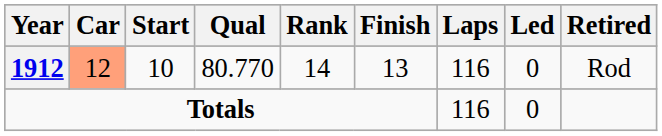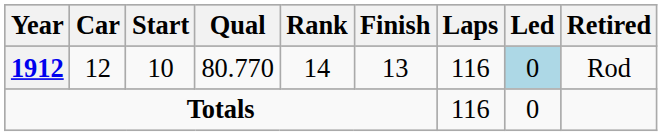(98, 67) lightsalmon background -> (98, 67) no background
(532, 67) no background -> (532, 67) lightblue background
